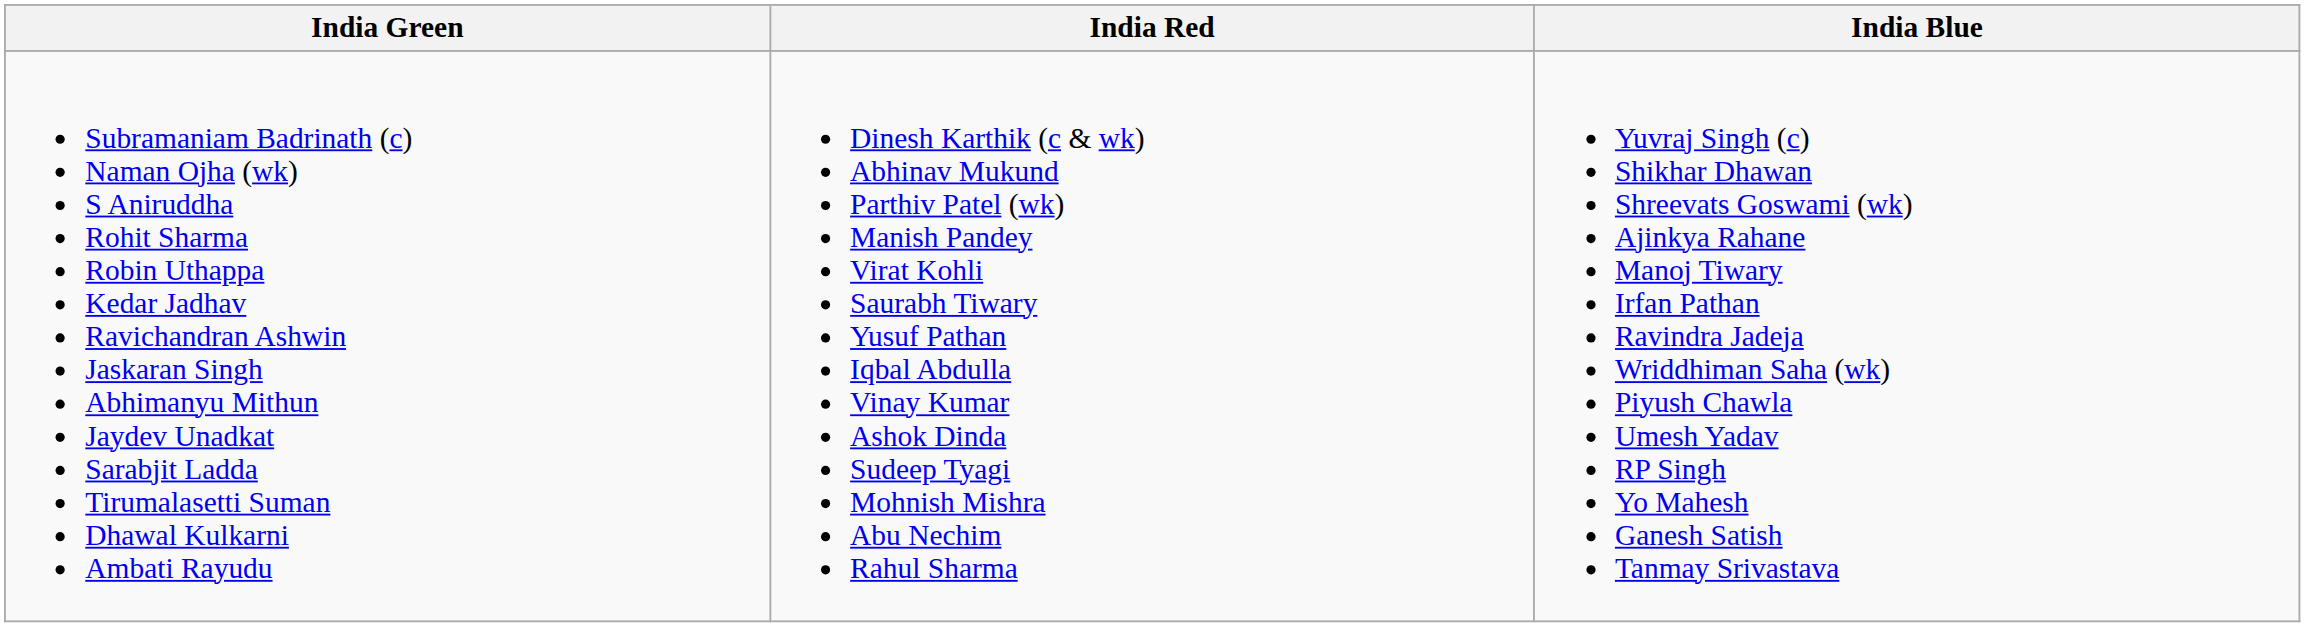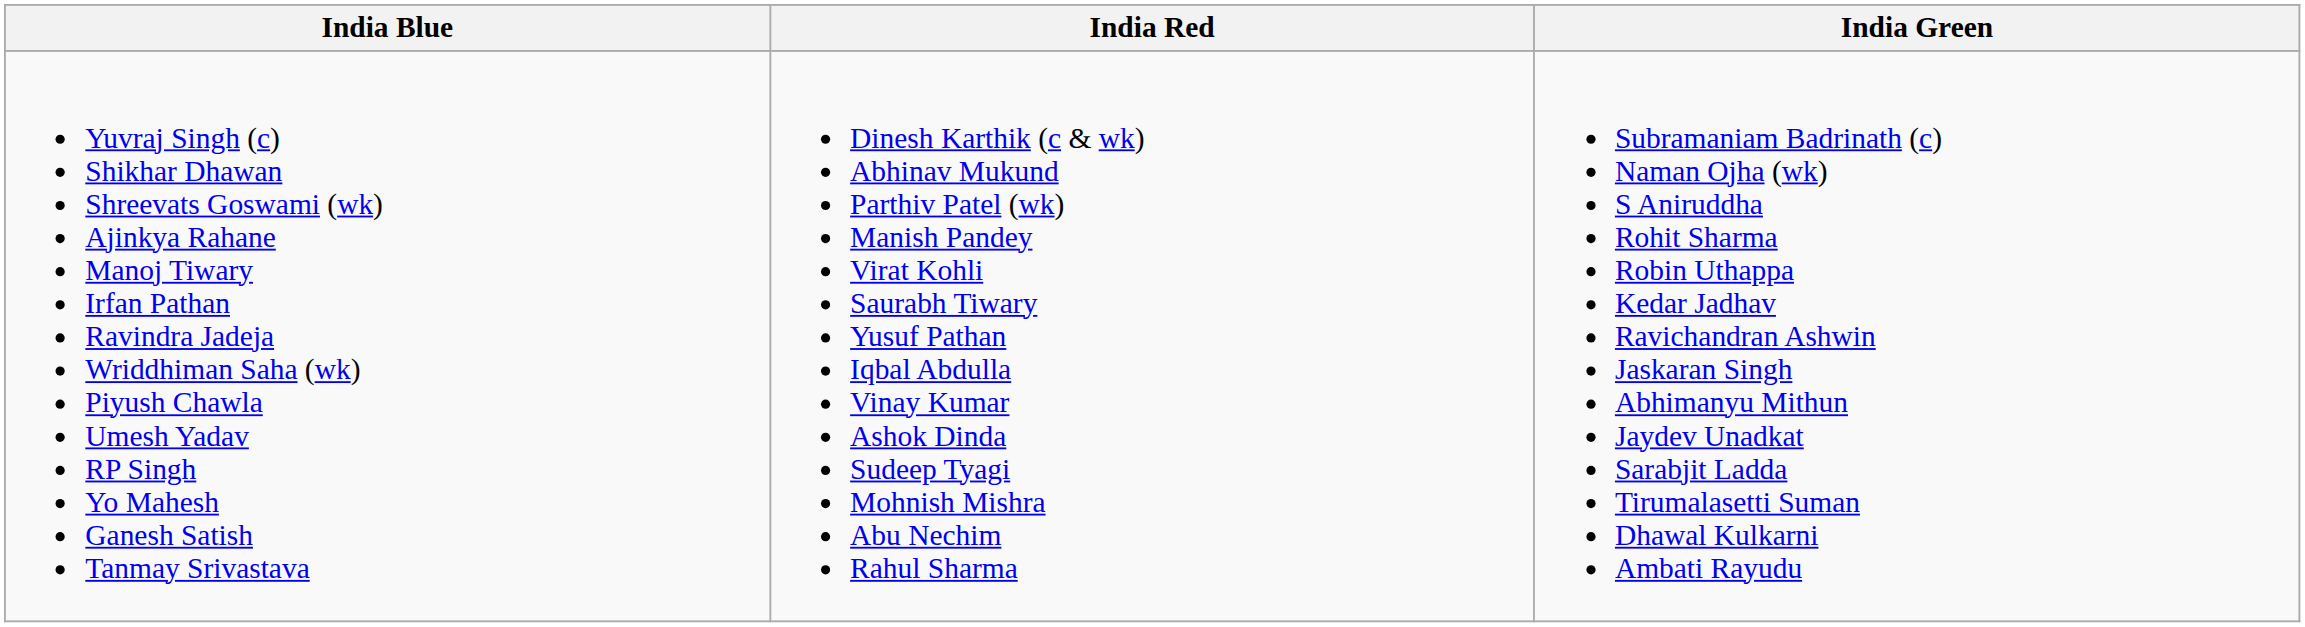columns swapped: (1917, 27) <-> (387, 27)
